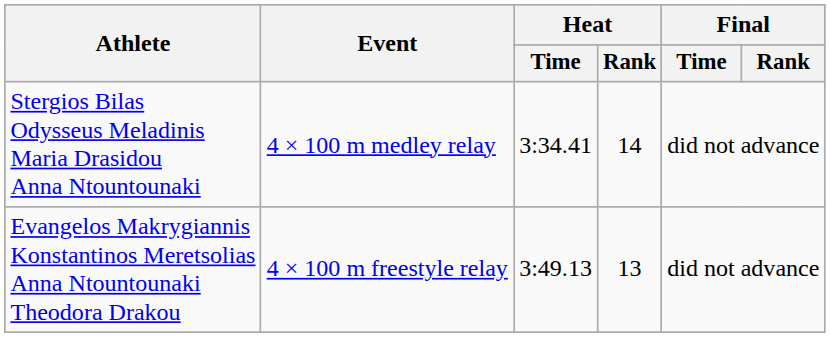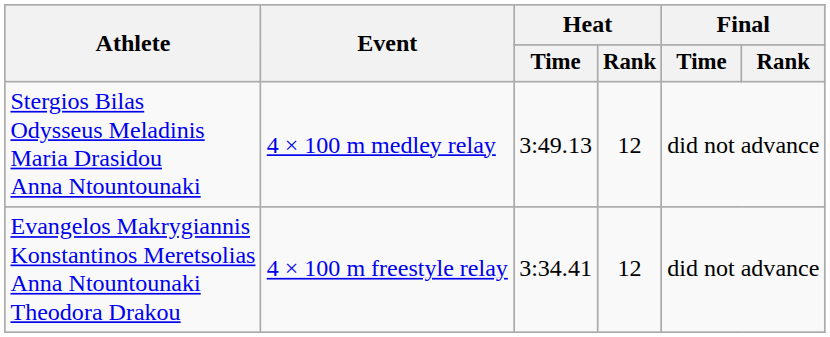(556, 144) 3:34.41 -> (556, 144) 3:49.13
(630, 144) 14 -> (630, 144) 12
(556, 269) 3:49.13 -> (556, 269) 3:34.41
(630, 269) 13 -> (630, 269) 12
